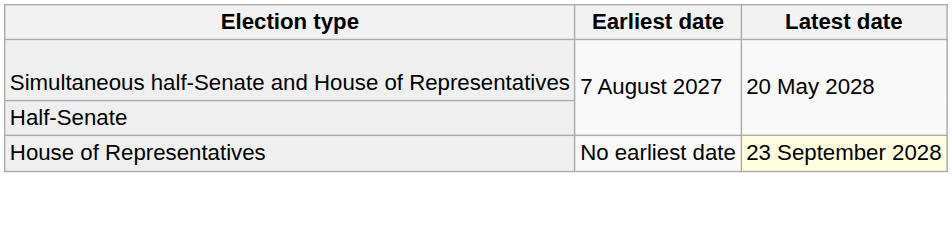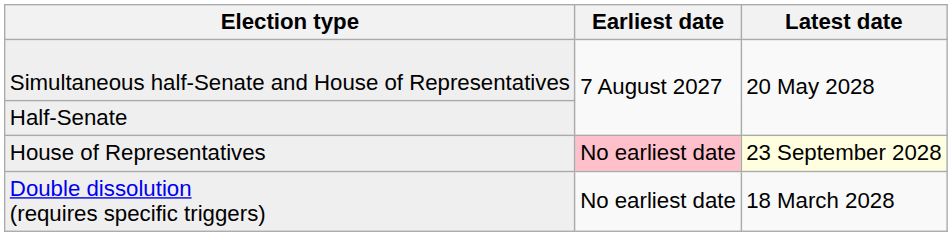(658, 152) no background -> (658, 152) pink background
+ row: (138, 200)
